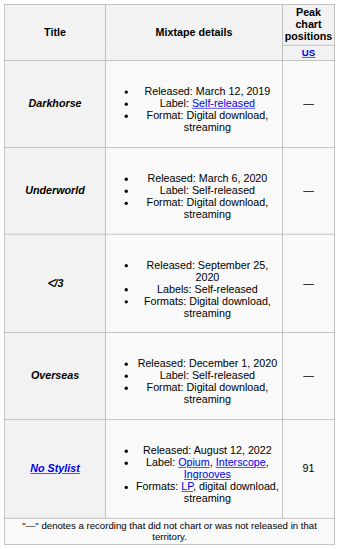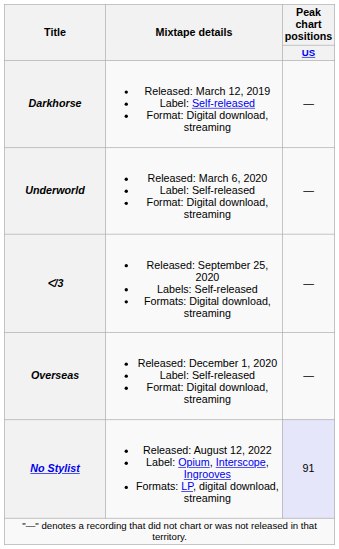(309, 469) no background -> (309, 469) lavender background
